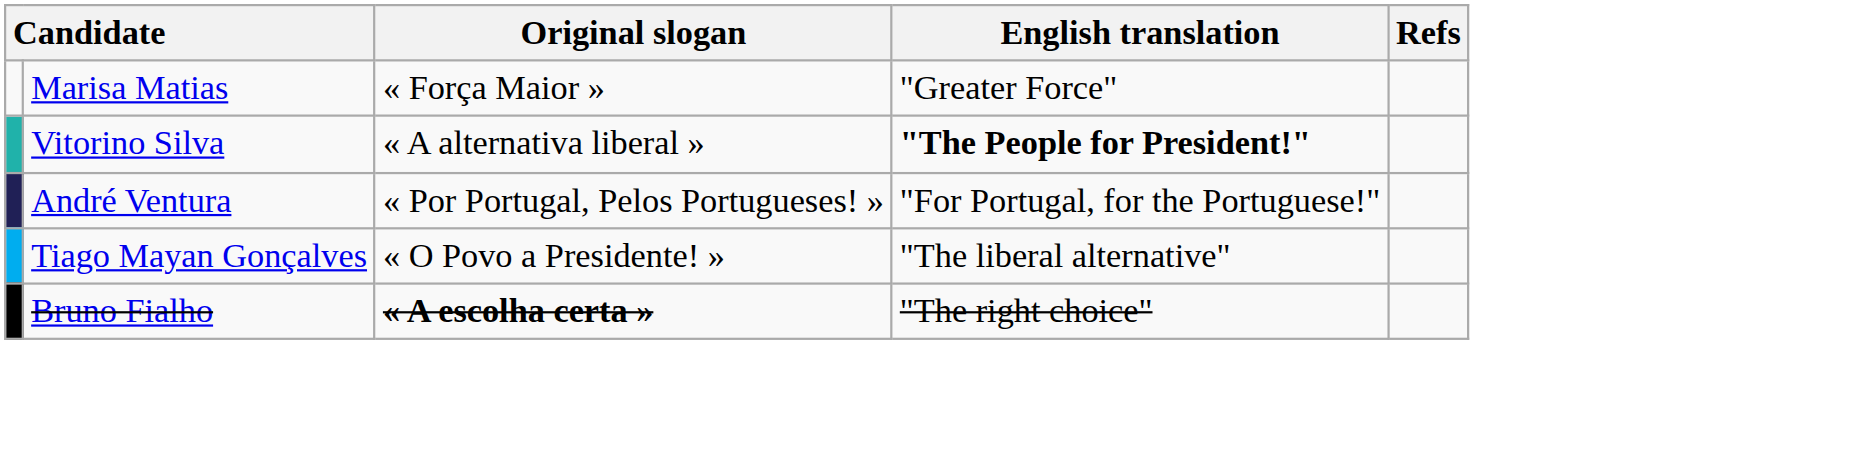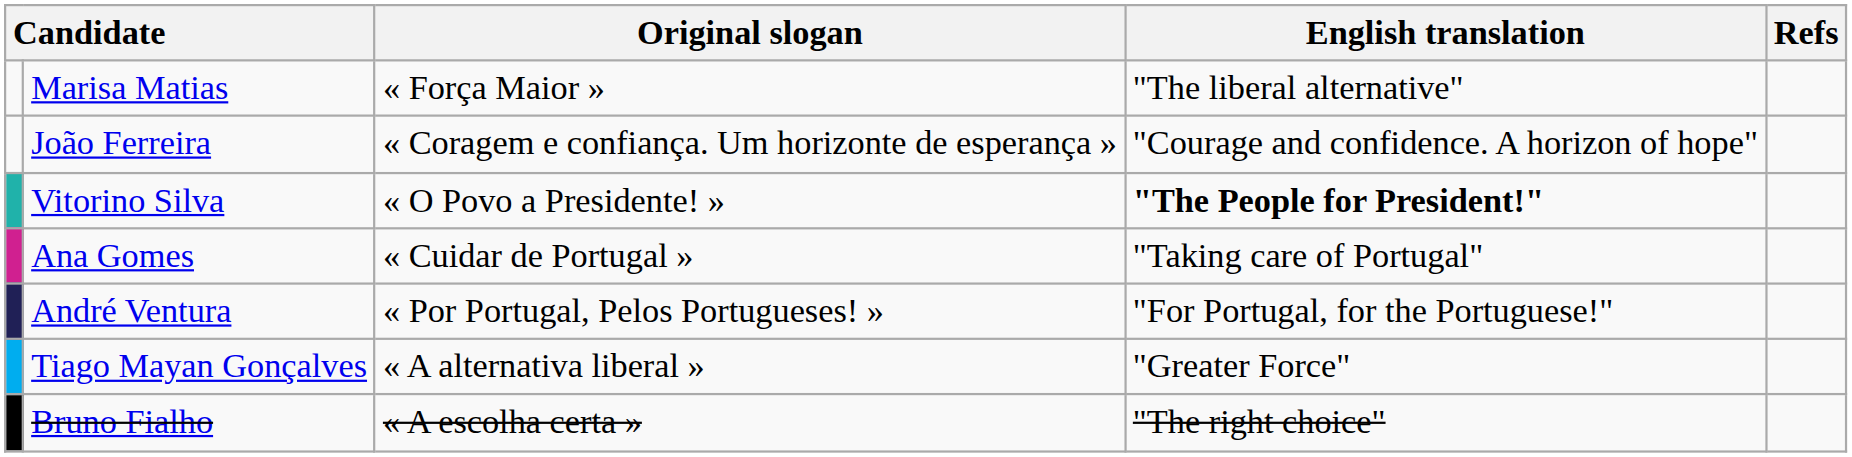(1009, 87) "Greater Force" -> (1298, 87) "The liberal alternative"
+ row: (121, 143)
(544, 143) « A alternativa liberal » -> (554, 198) « O Povo a Presidente! »
+ row: (113, 254)
(554, 254) « O Povo a Presidente! » -> (544, 365) « A alternativa liberal »
(1065, 254) "The liberal alternative" -> (1242, 365) "Greater Force"
(518, 310) bold -> (512, 421) normal
